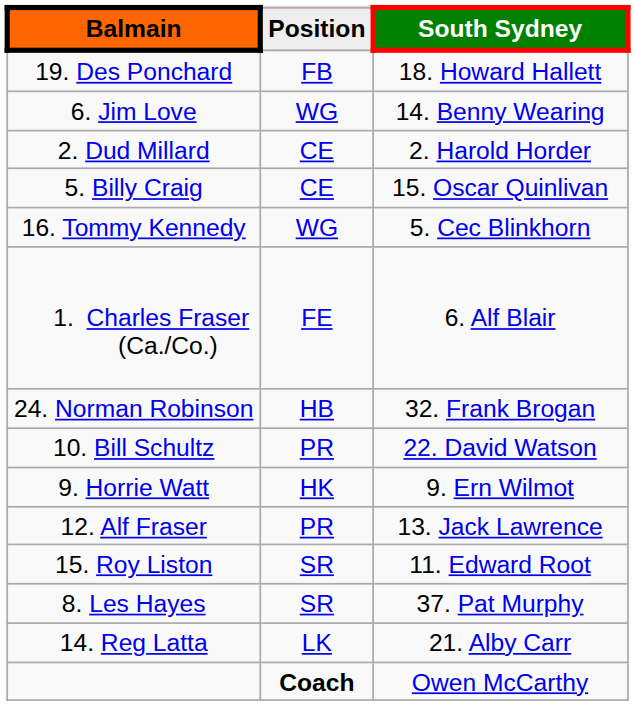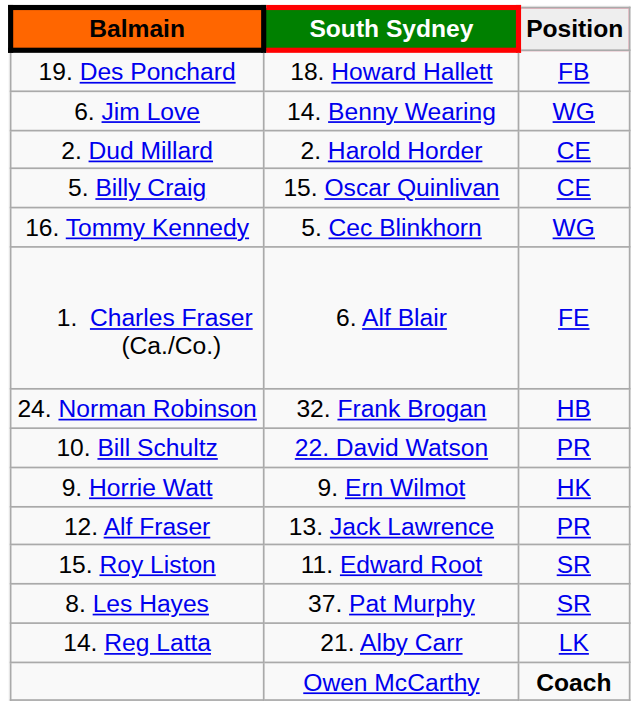columns swapped: (317, 29) <-> (500, 29)
